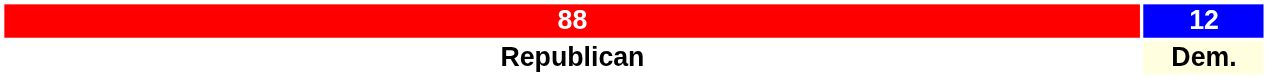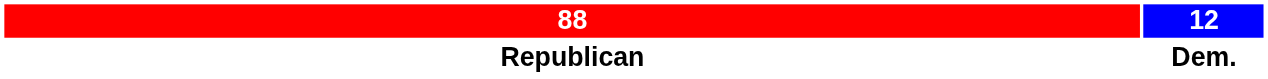(1204, 57) lightyellow background -> (1204, 57) no background
